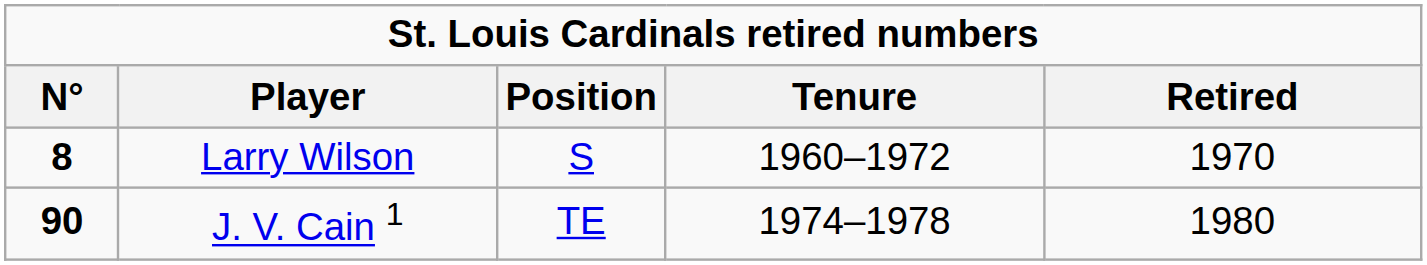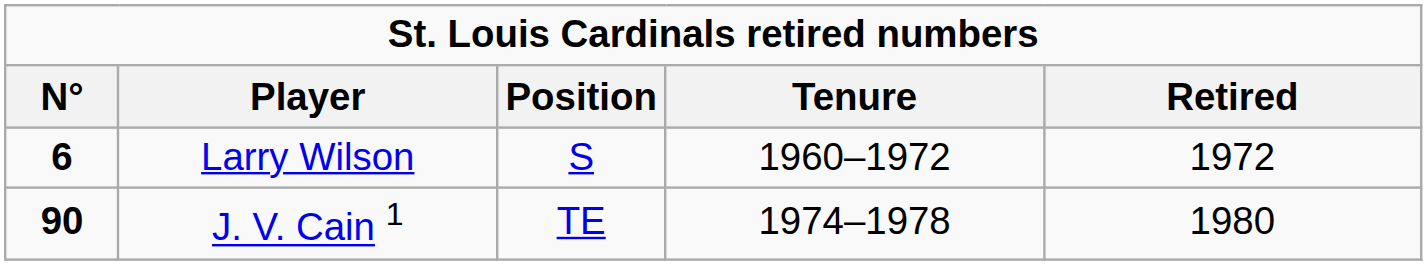(62, 156) 8 -> (62, 156) 6
(1232, 156) 1970 -> (1232, 156) 1972
